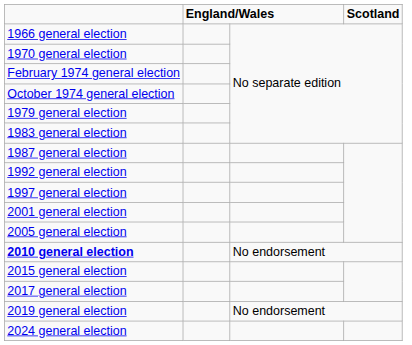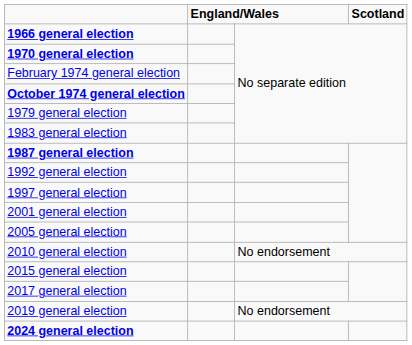(67, 34) normal -> (70, 34) bold
(67, 53) normal -> (70, 53) bold
(91, 93) normal -> (96, 93) bold
(67, 152) normal -> (70, 152) bold
(70, 251) bold -> (67, 251) normal
(67, 331) normal -> (70, 331) bold
